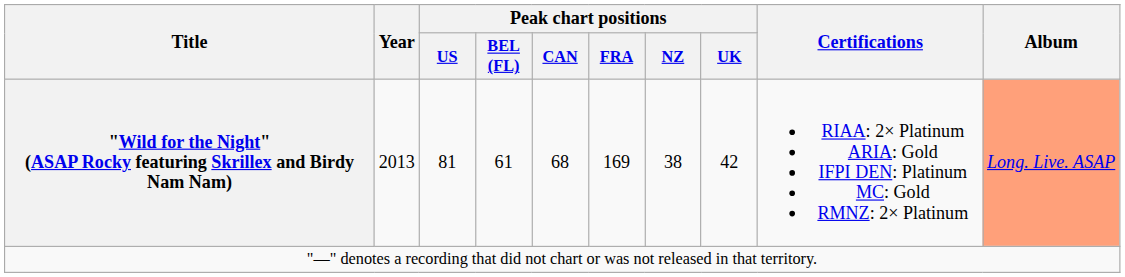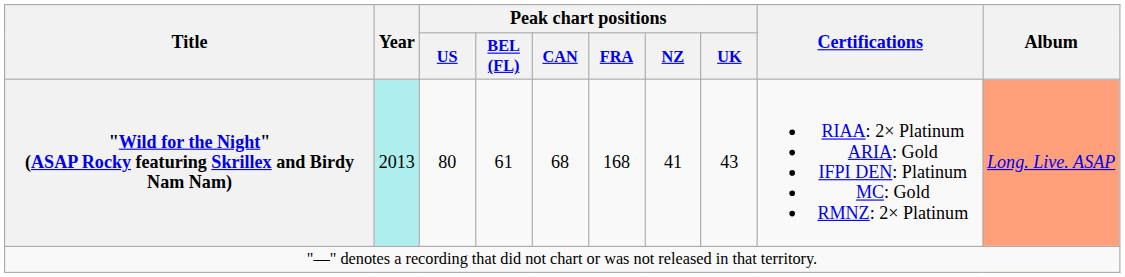(397, 162) no background -> (397, 162) paleturquoise background
(447, 162) 81 -> (447, 162) 80
(616, 162) 169 -> (616, 162) 168
(673, 162) 38 -> (673, 162) 41
(729, 162) 42 -> (729, 162) 43
